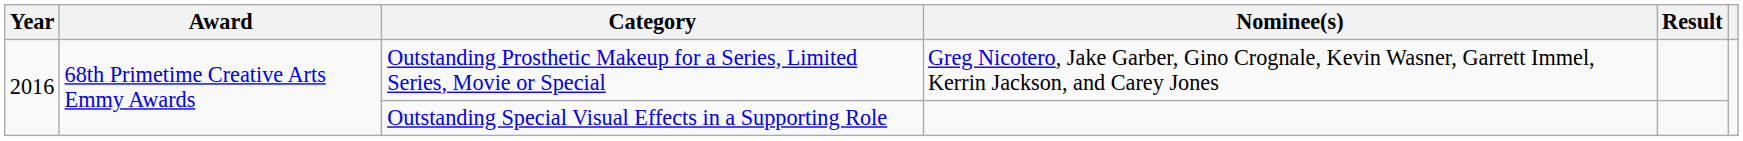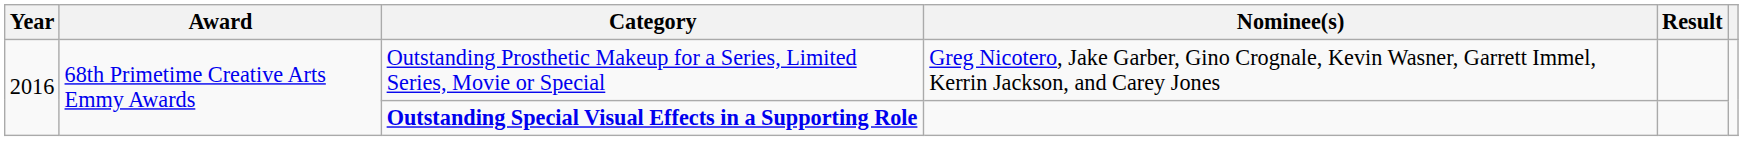(637, 117) normal -> (652, 117) bold
